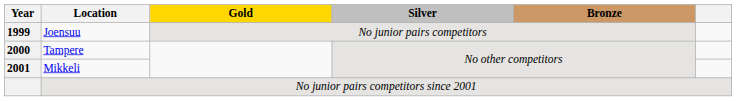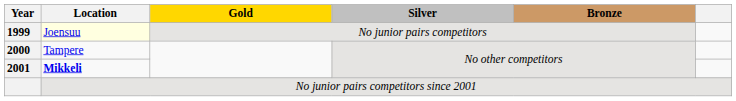(62, 31) no background -> (62, 31) lightyellow background
(62, 68) normal -> (63, 68) bold
